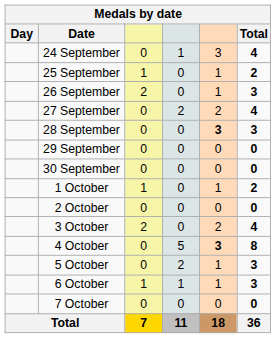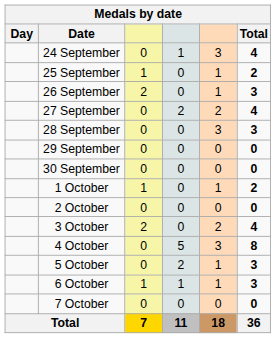(218, 130) bold -> (218, 130) normal
(218, 246) bold -> (218, 246) normal
